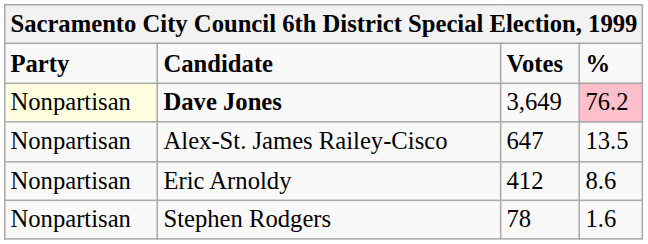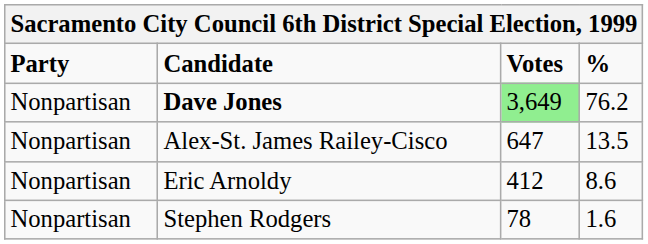(71, 102) lightyellow background -> (71, 102) no background
(534, 102) no background -> (534, 102) lightgreen background
(607, 102) pink background -> (607, 102) no background
